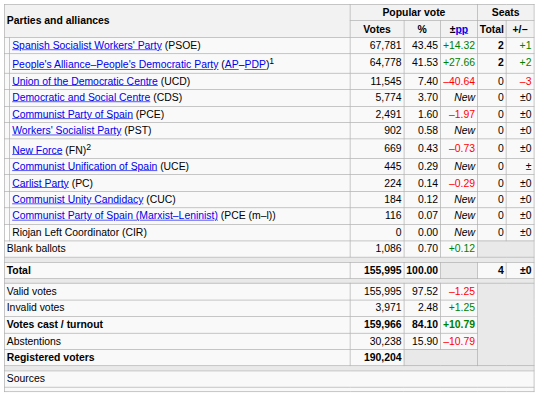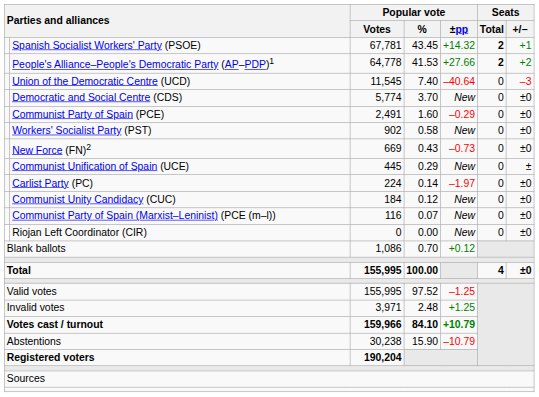(462, 114) –1.97 -> (462, 114) –0.29
(462, 183) –0.29 -> (462, 183) –1.97
